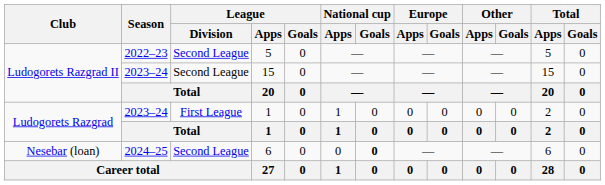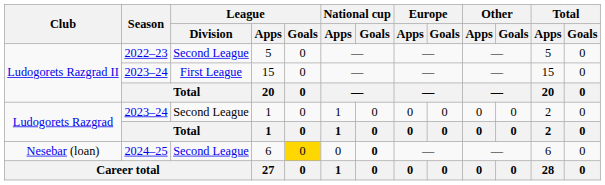(211, 72) Second League -> (211, 72) First League
(211, 111) First League -> (211, 111) Second League
(303, 151) no background -> (303, 151) gold background
